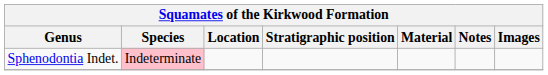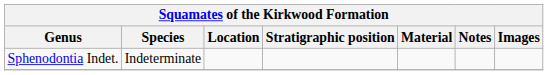(163, 59) pink background -> (163, 59) no background
